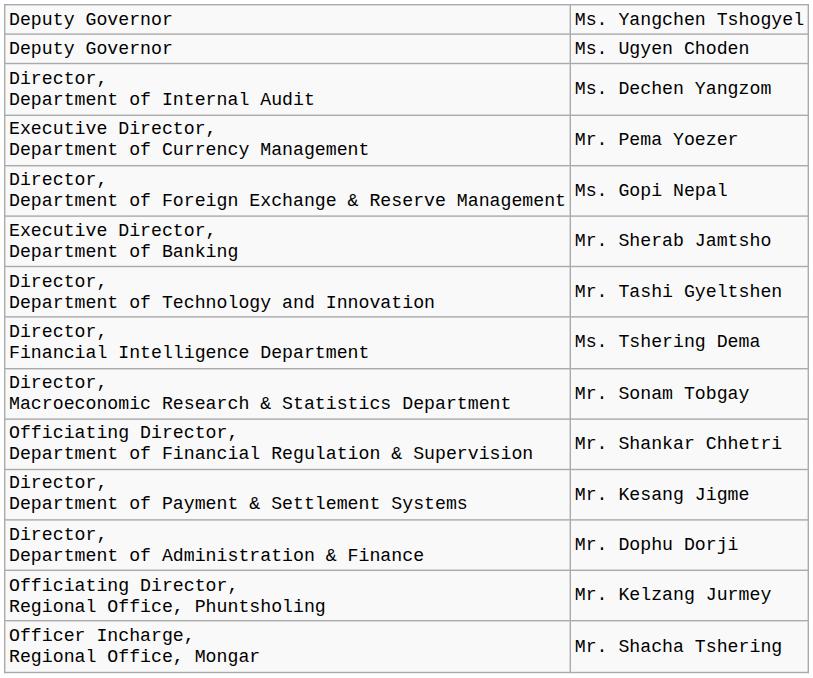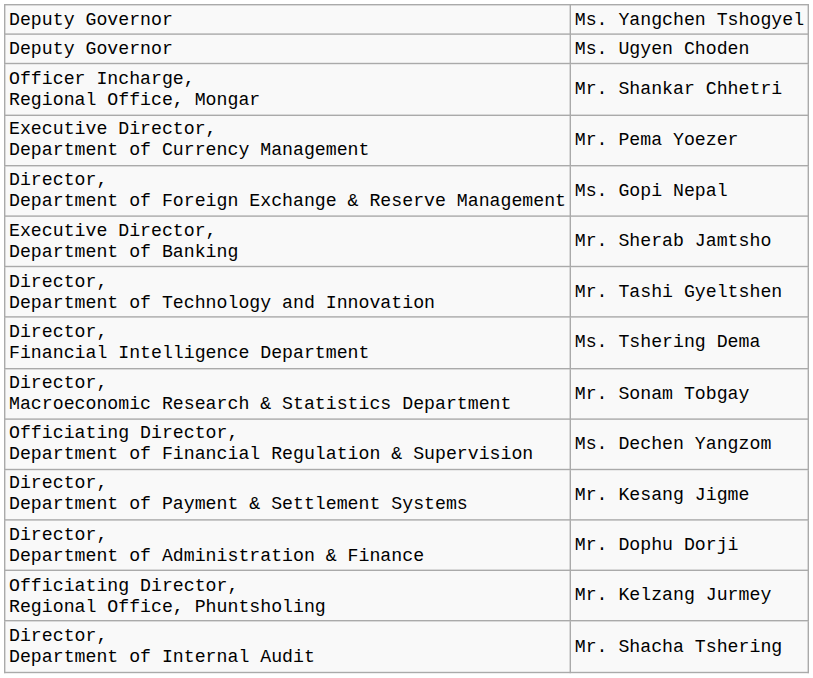(162, 89) Director, Department of Internal Audit -> (135, 89) Officer Incharge, Regional Office, Mongar
(673, 89) Ms. Dechen Yangzom -> (678, 89) Mr. Shankar Chhetri
(678, 444) Mr. Shankar Chhetri -> (673, 444) Ms. Dechen Yangzom
(135, 647) Officer Incharge, Regional Office, Mongar -> (162, 647) Director, Department of Internal Audit
